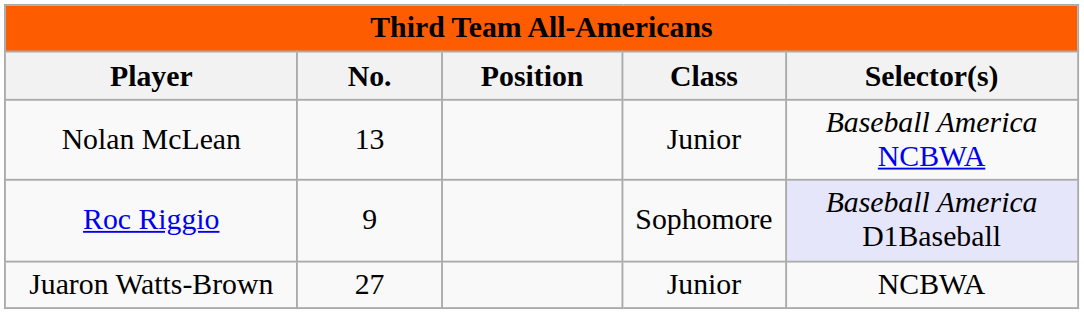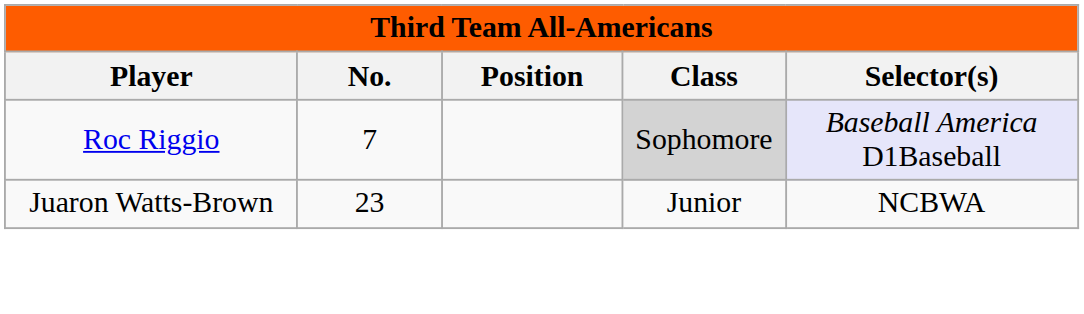- row: (151, 139)
(370, 219) 9 -> (370, 139) 7
(704, 219) no background -> (704, 139) lightgrey background
(370, 283) 27 -> (370, 203) 23
